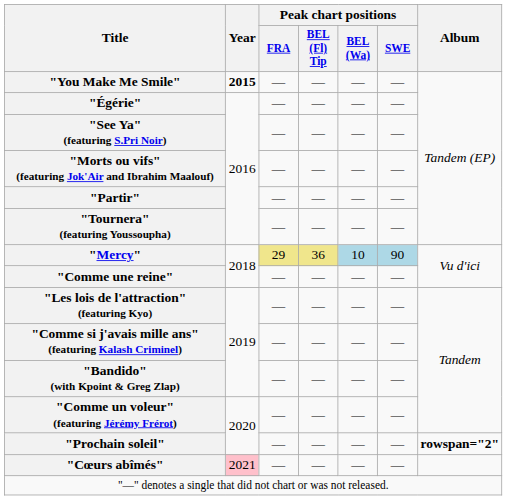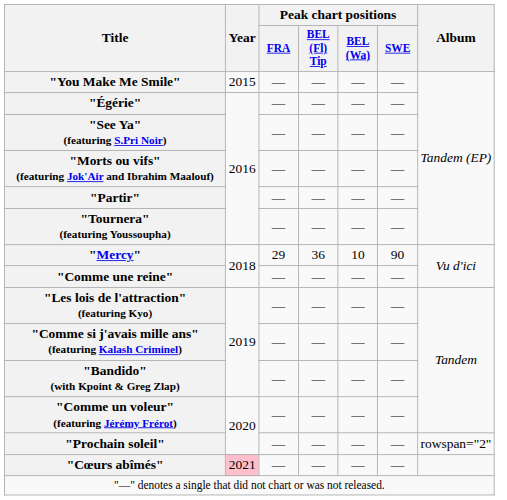(242, 82) bold -> (242, 82) normal
(279, 255) khaki background -> (279, 255) no background
(318, 255) khaki background -> (318, 255) no background
(358, 255) lightblue background -> (358, 255) no background
(398, 255) lightblue background -> (398, 255) no background
(460, 443) bold -> (456, 443) normal
